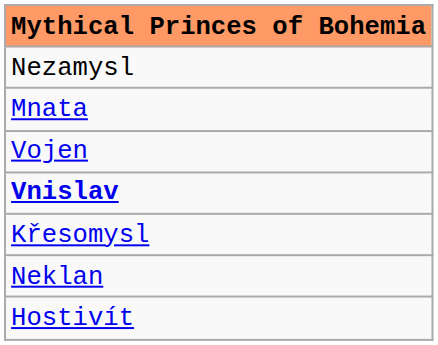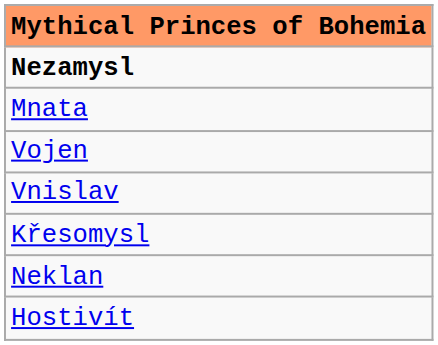(73, 68) normal -> (73, 68) bold
(65, 193) bold -> (65, 193) normal
